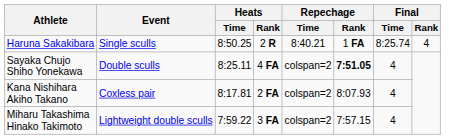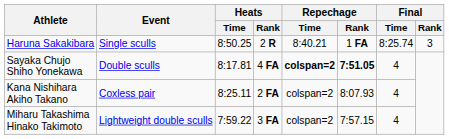(426, 44) 4 -> (430, 44) 3
(234, 66) 8:25.11 -> (234, 66) 8:17.81
(308, 66) normal -> (310, 66) bold
(234, 94) 8:17.81 -> (234, 94) 8:25.11
